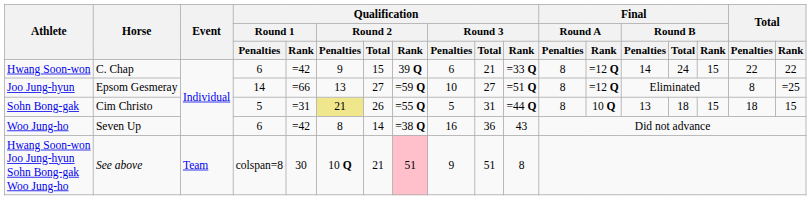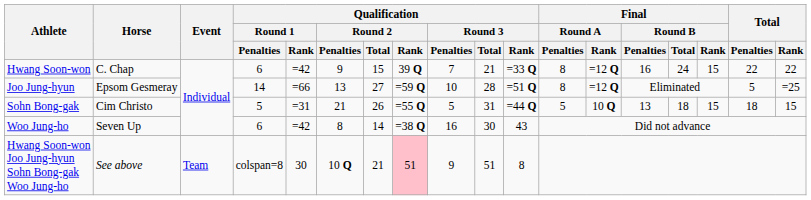(451, 69) 6 -> (451, 69) 7
(645, 69) 14 -> (645, 69) 16
(489, 88) 27 -> (489, 88) 28
(752, 88) 8 -> (752, 88) 5
(340, 107) khaki background -> (340, 107) no background
(563, 107) 8 -> (563, 107) 5
(489, 126) 36 -> (489, 126) 30
